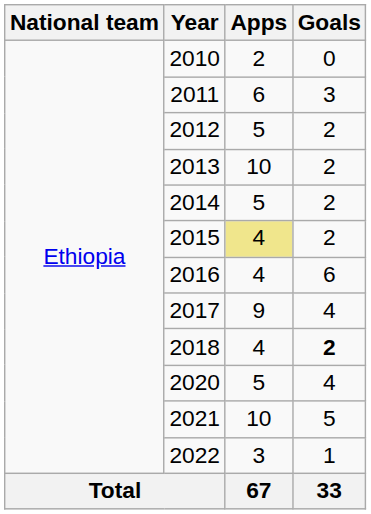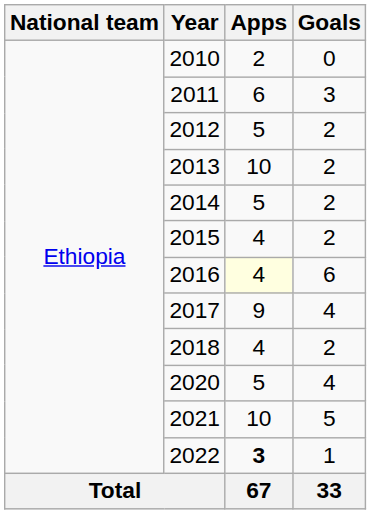(259, 238) khaki background -> (259, 238) no background
(259, 274) no background -> (259, 274) lightyellow background
(329, 346) bold -> (329, 346) normal
(259, 454) normal -> (259, 454) bold
